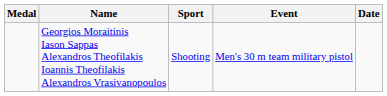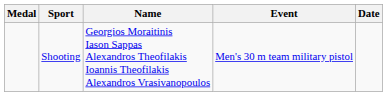columns swapped: (104, 13) <-> (191, 13)
